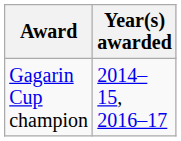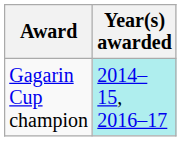(132, 97) no background -> (132, 97) paleturquoise background
